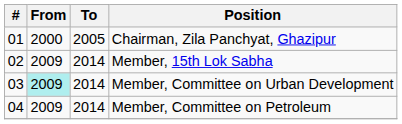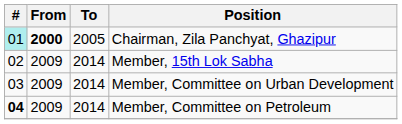(16, 38) no background -> (16, 38) paleturquoise background
(46, 38) normal -> (46, 38) bold
(46, 84) paleturquoise background -> (46, 84) no background
(16, 107) normal -> (16, 107) bold
